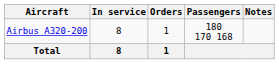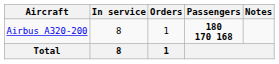(214, 31) normal -> (214, 31) bold
